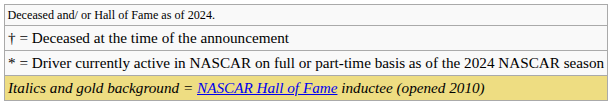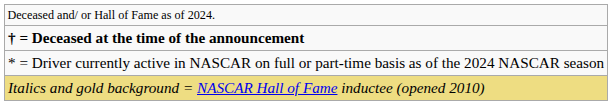(149, 38) normal -> (156, 38) bold
